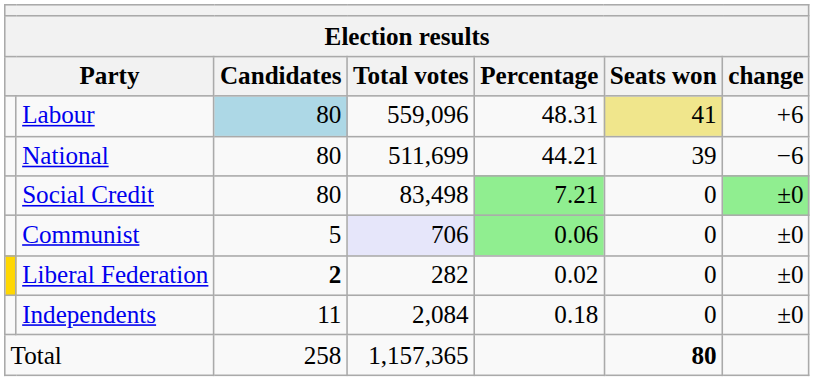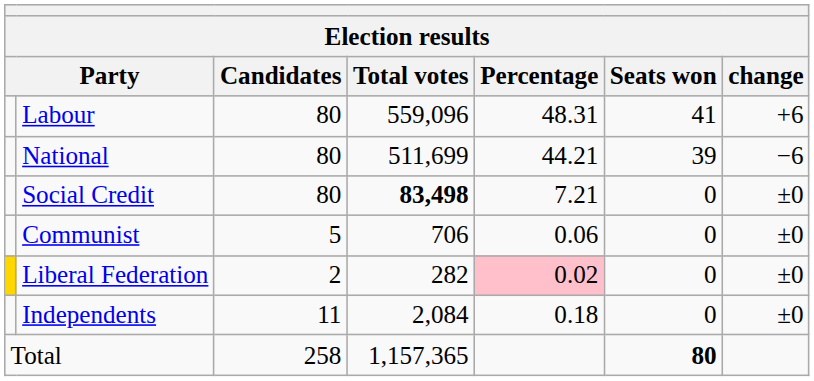(329, 115) lightblue background -> (329, 115) no background
(704, 115) khaki background -> (704, 115) no background
(434, 195) normal -> (434, 195) bold
(576, 195) lightgreen background -> (576, 195) no background
(790, 195) lightgreen background -> (790, 195) no background
(450, 235) lavender background -> (450, 235) no background
(576, 235) lightgreen background -> (576, 235) no background
(335, 275) bold -> (335, 275) normal
(576, 275) no background -> (576, 275) pink background
